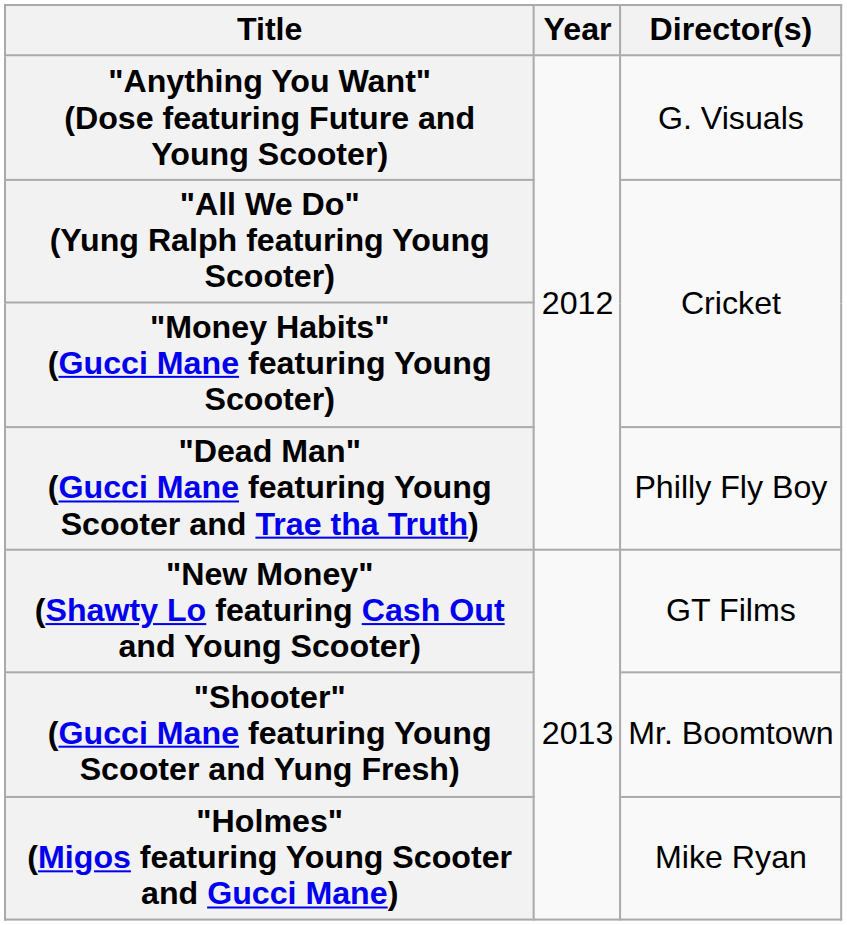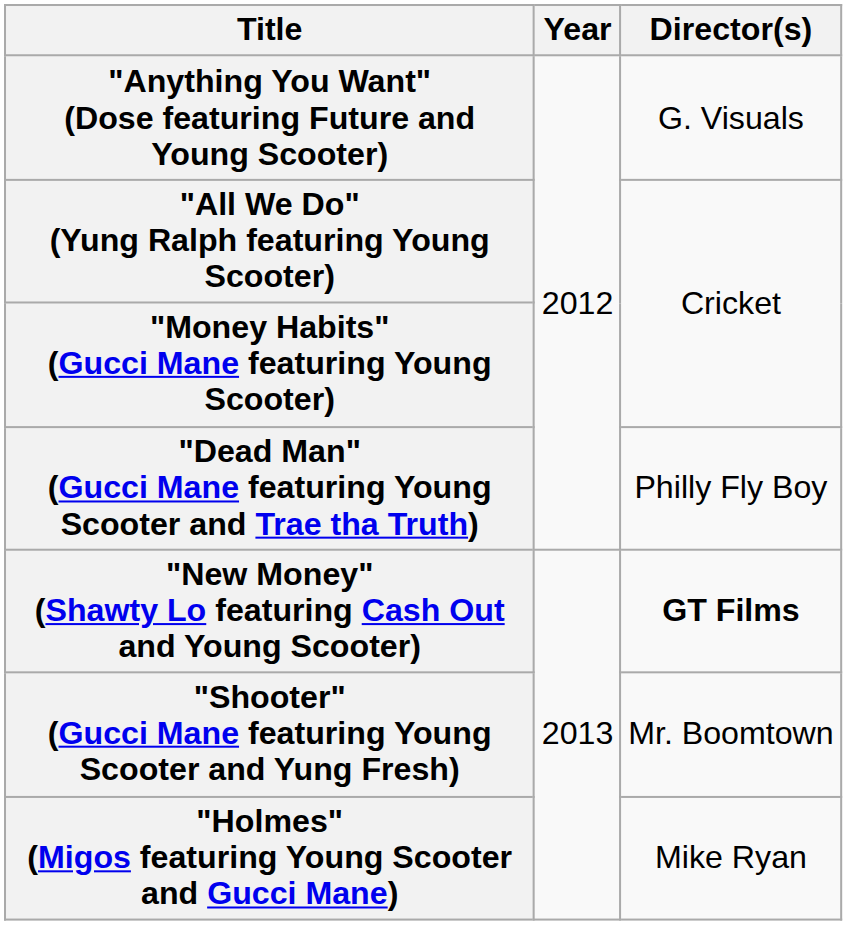(731, 610) normal -> (731, 610) bold
